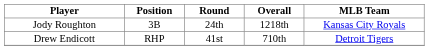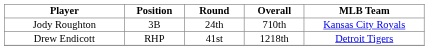(274, 24) 1218th -> (274, 24) 710th
(274, 38) 710th -> (274, 38) 1218th
